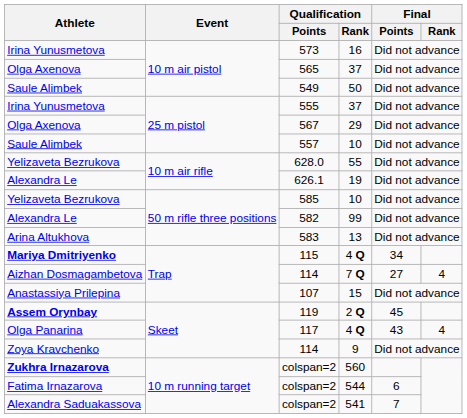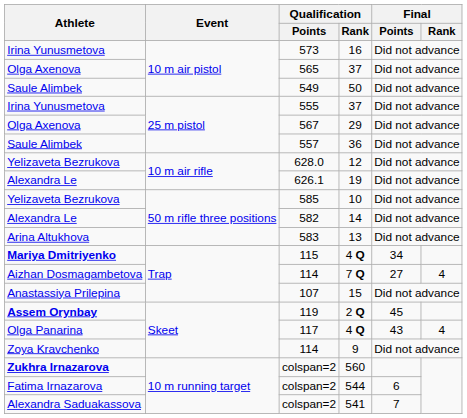(355, 144) 10 -> (355, 144) 36
(355, 162) 55 -> (355, 162) 12
(355, 218) 99 -> (355, 218) 14
